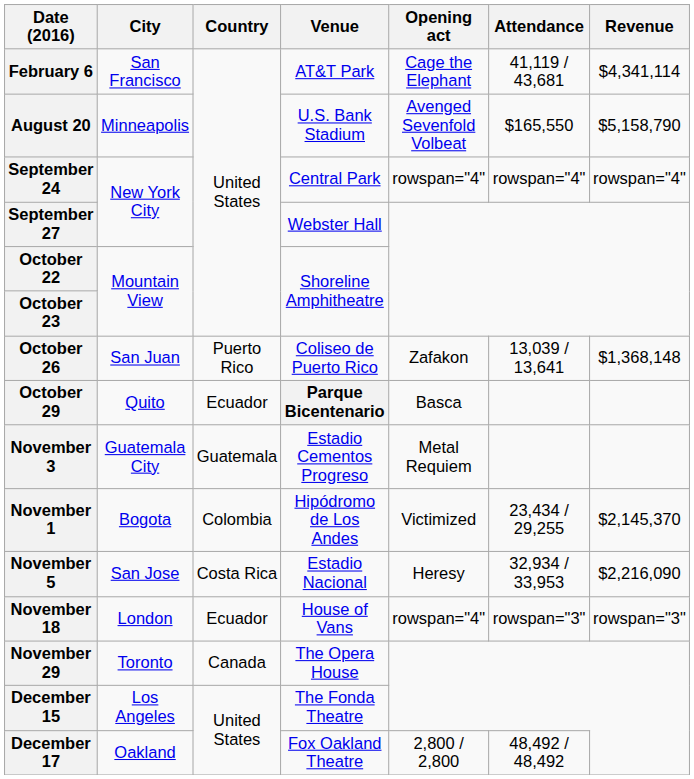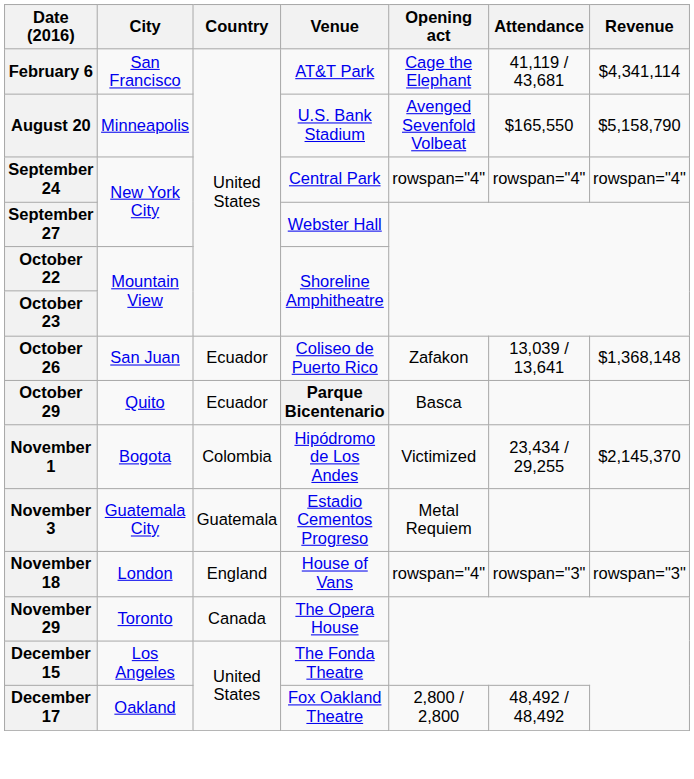(237, 358) Puerto Rico -> (237, 358) Ecuador
rows swapped: (51, 519) <-> (51, 456)
- row: (51, 573)
(237, 618) Ecuador -> (237, 573) England
